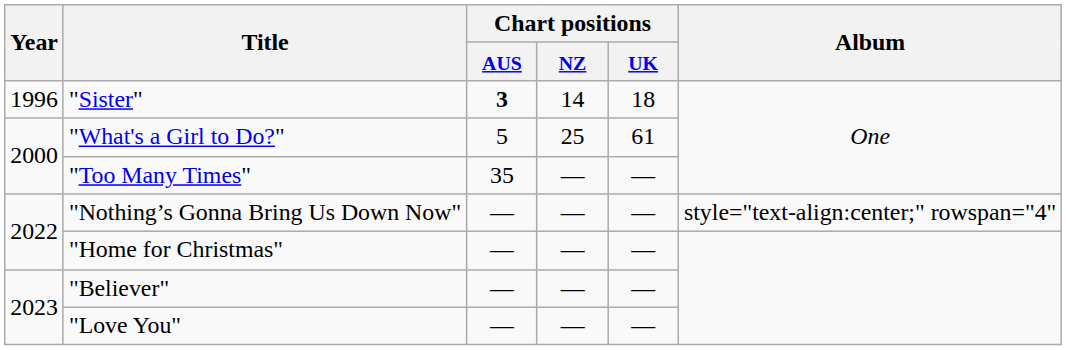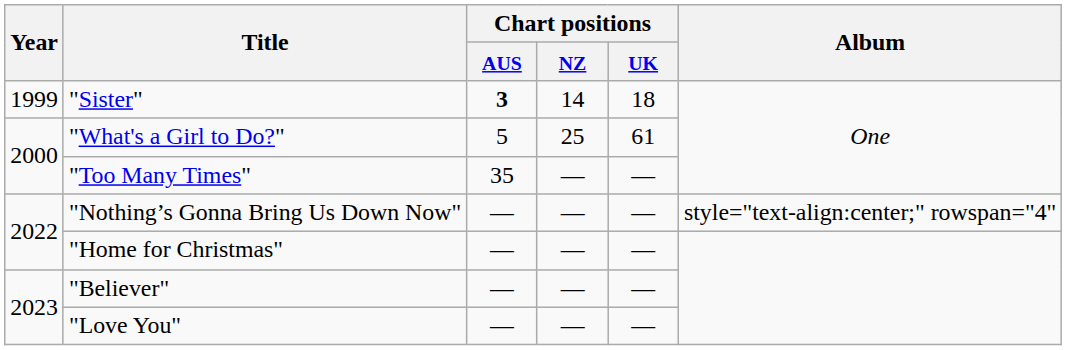(34, 99) 1996 -> (34, 99) 1999
